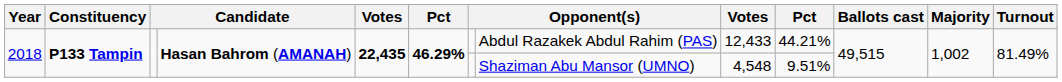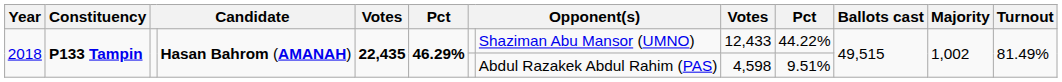(598, 41) Abdul Razakek Abdul Rahim (PAS) -> (587, 41) Shaziman Abu Mansor (UMNO)
(805, 41) 44.21% -> (805, 41) 44.22%
(587, 65) Shaziman Abu Mansor (UMNO) -> (598, 65) Abdul Razakek Abdul Rahim (PAS)
(752, 65) 4,548 -> (752, 65) 4,598
